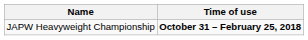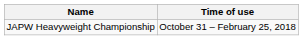(230, 27) bold -> (228, 27) normal
